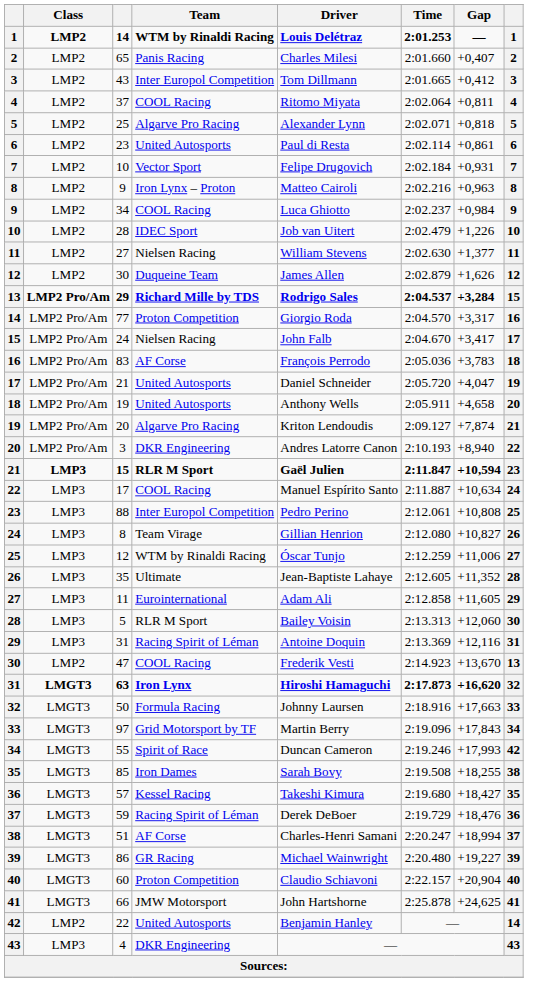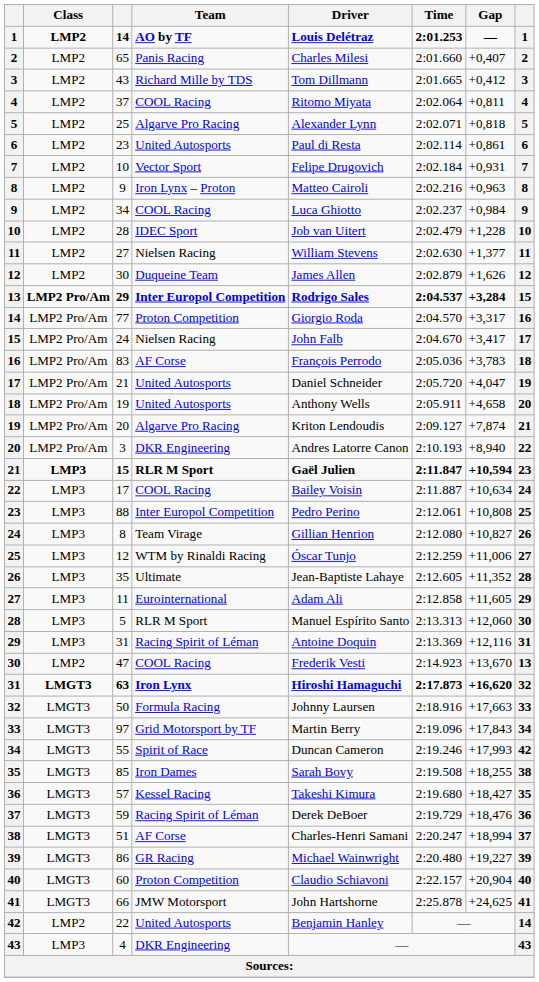(205, 37) WTM by Rinaldi Racing -> (163, 37) AO by TF
(205, 80) Inter Europol Competition -> (194, 80) Richard Mille by TDS
(476, 231) +1,226 -> (487, 231) +1,228
(197, 296) Richard Mille by TDS -> (210, 296) Inter Europol Competition
(339, 491) Manuel Espírito Santo -> (327, 491) Bailey Voisin
(316, 620) Bailey Voisin -> (350, 620) Manuel Espírito Santo
